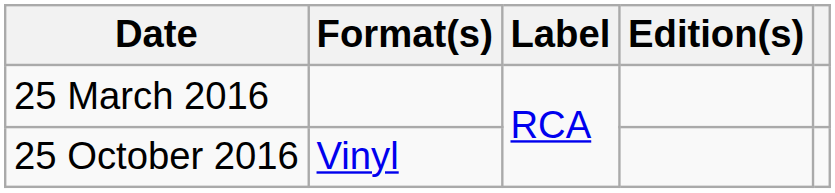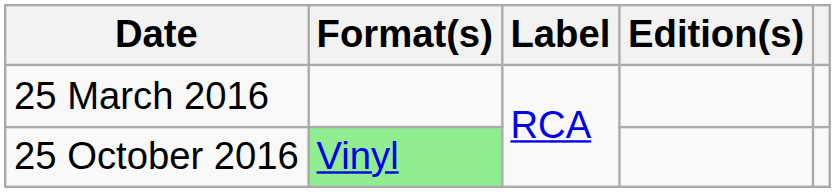(358, 156) no background -> (358, 156) lightgreen background
